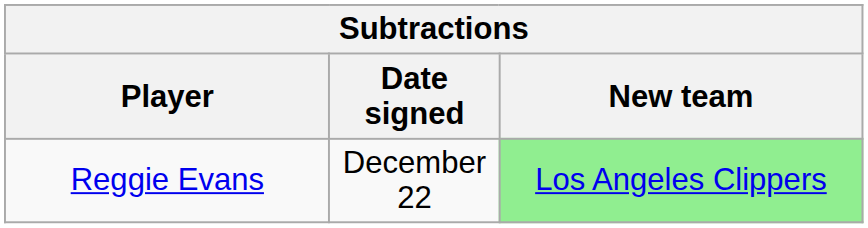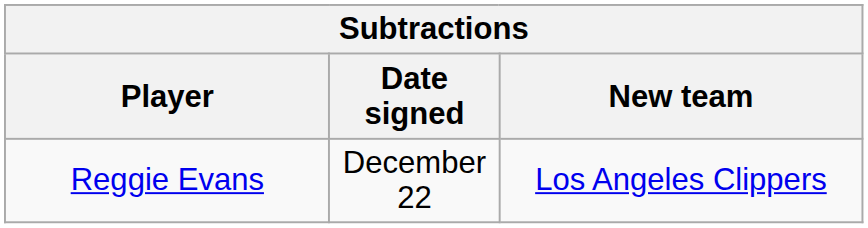(681, 179) lightgreen background -> (681, 179) no background
